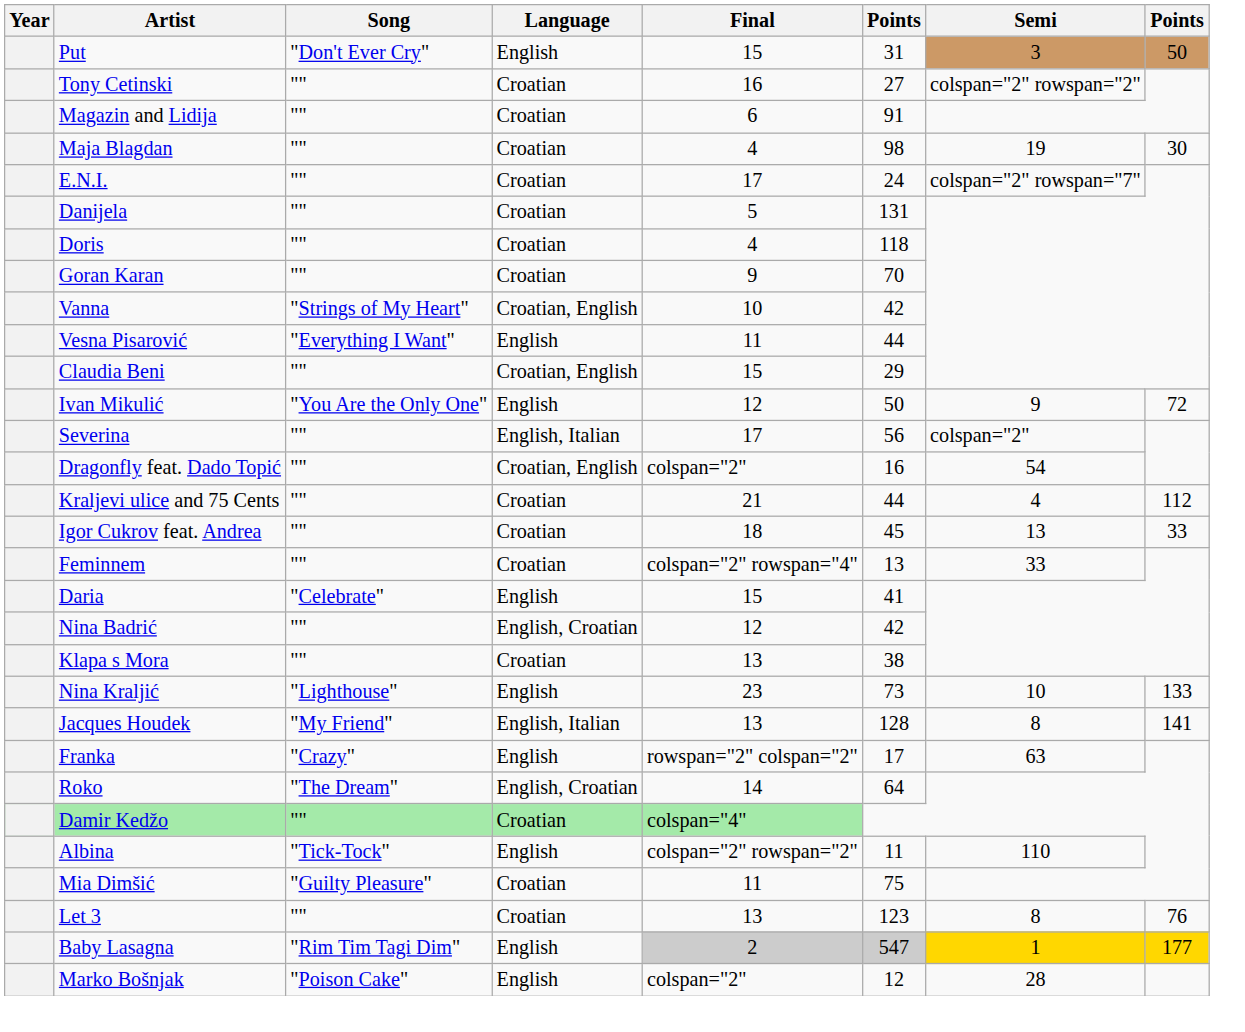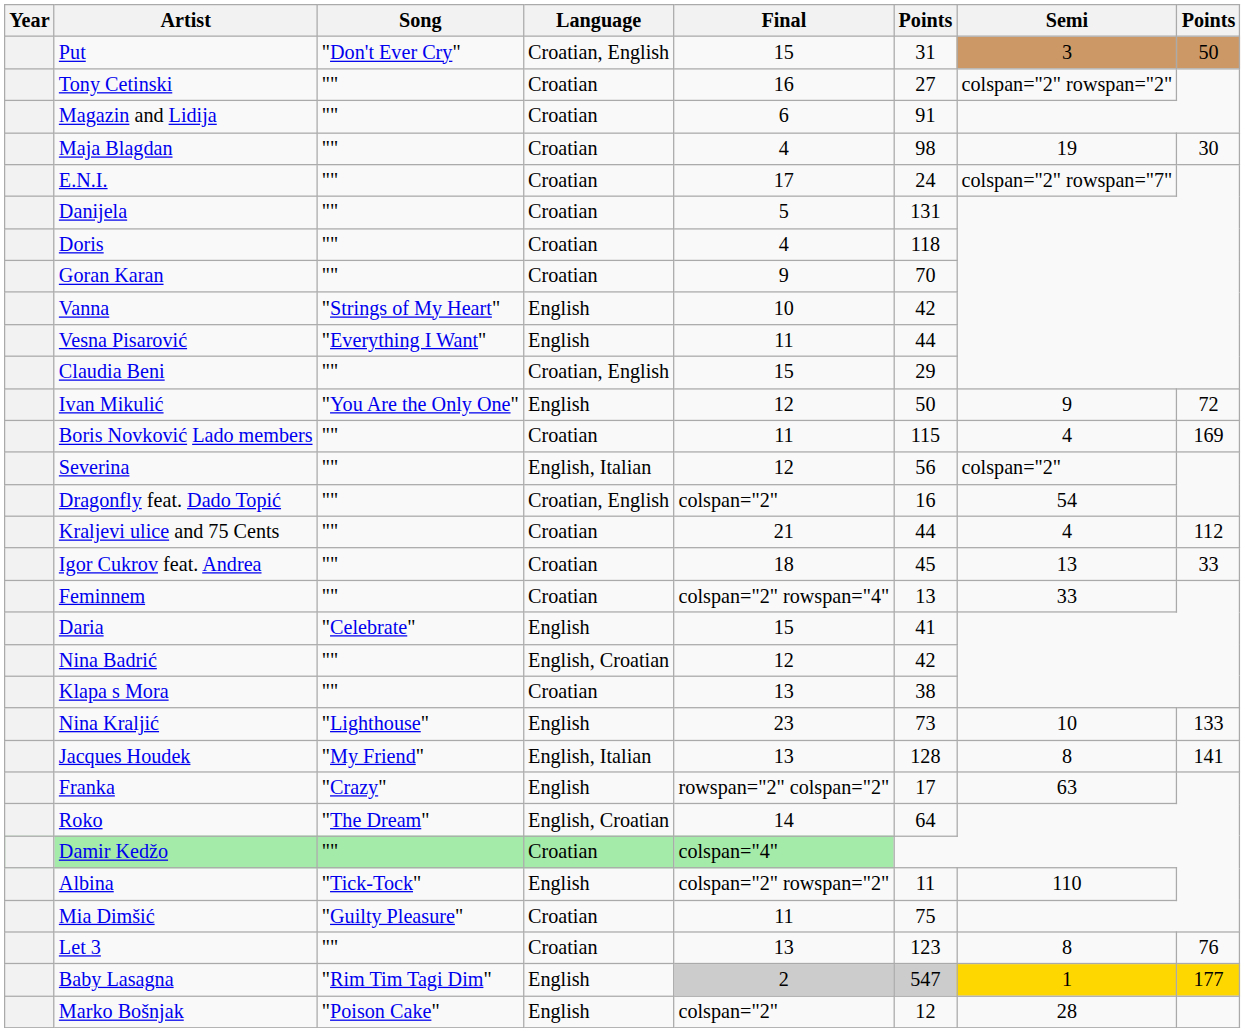(527, 52) English -> (599, 52) Croatian, English
(567, 308) Croatian, English -> (559, 308) English
+ row: (186, 436)
(752, 436) 17 -> (784, 468) 12
